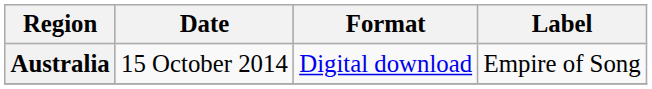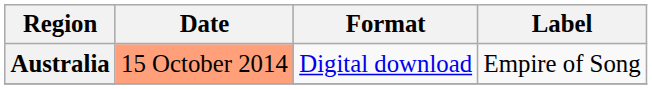(204, 63) no background -> (204, 63) lightsalmon background
